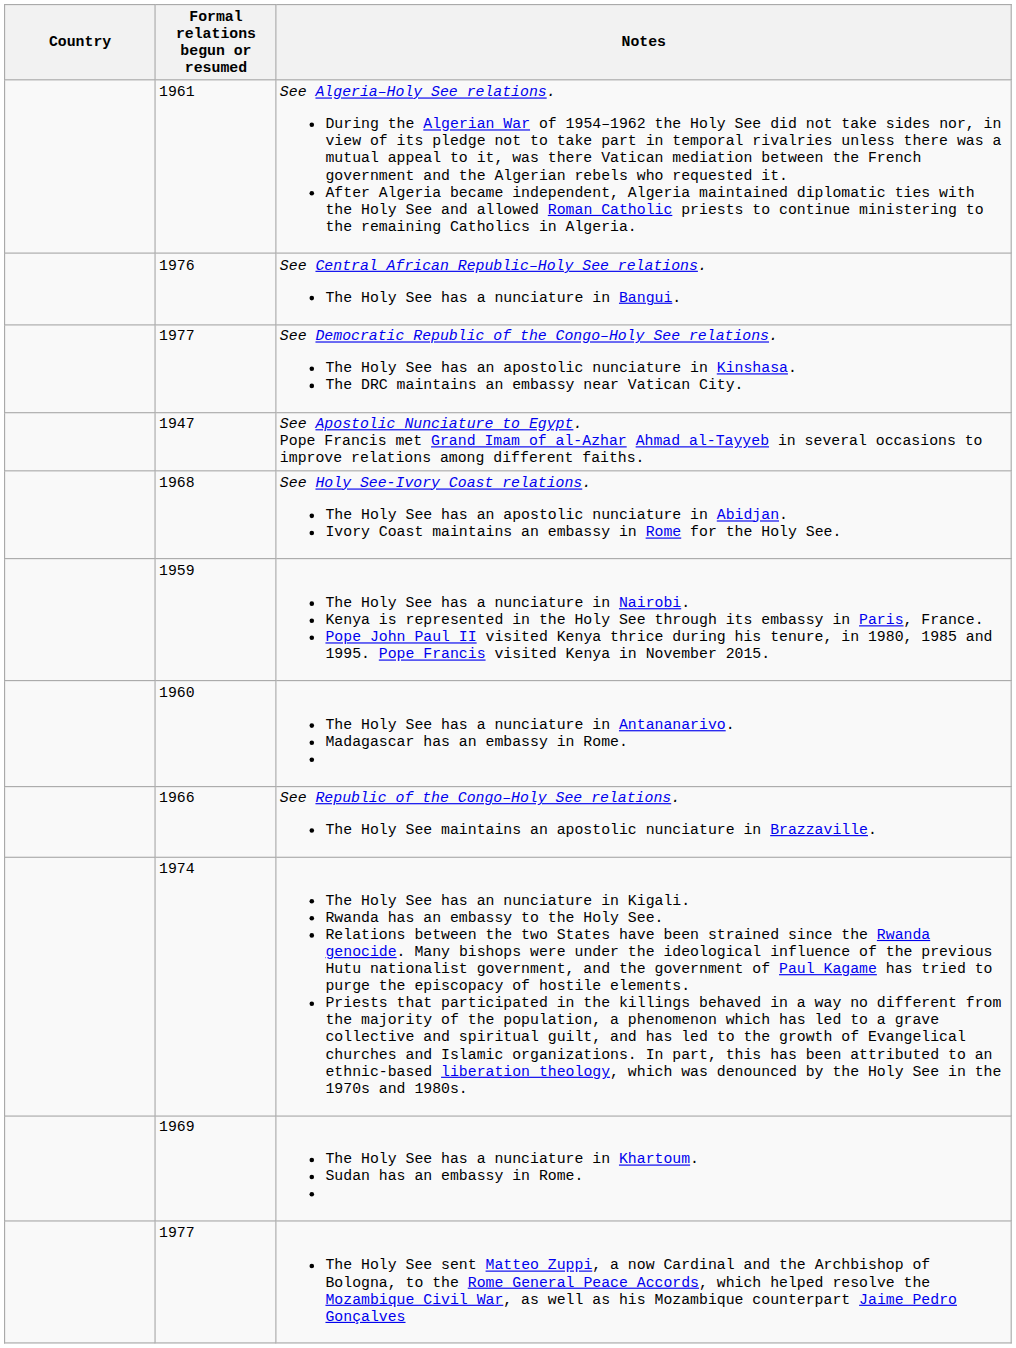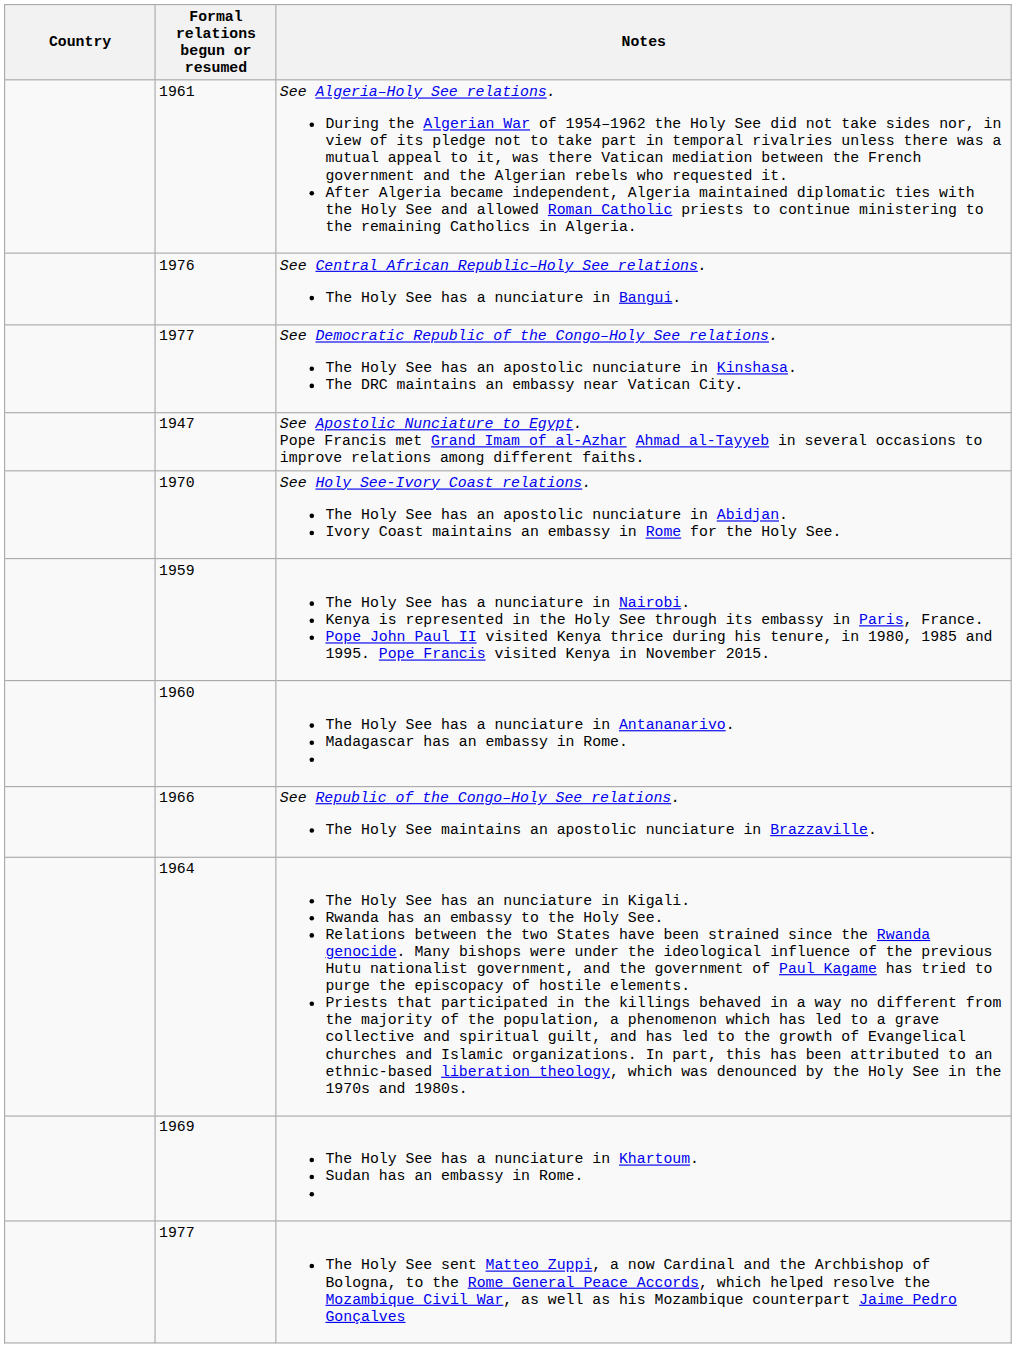(177, 483) 1968 -> (177, 483) 1970
(177, 869) 1974 -> (177, 869) 1964
